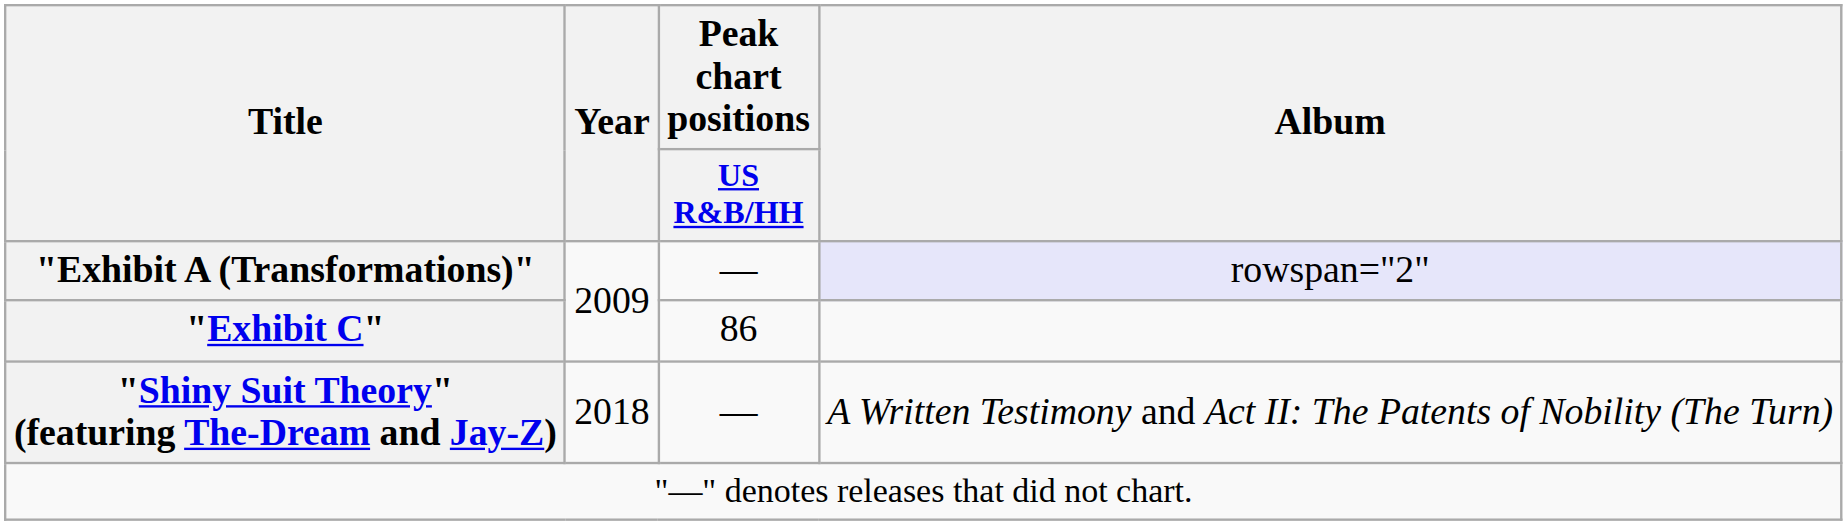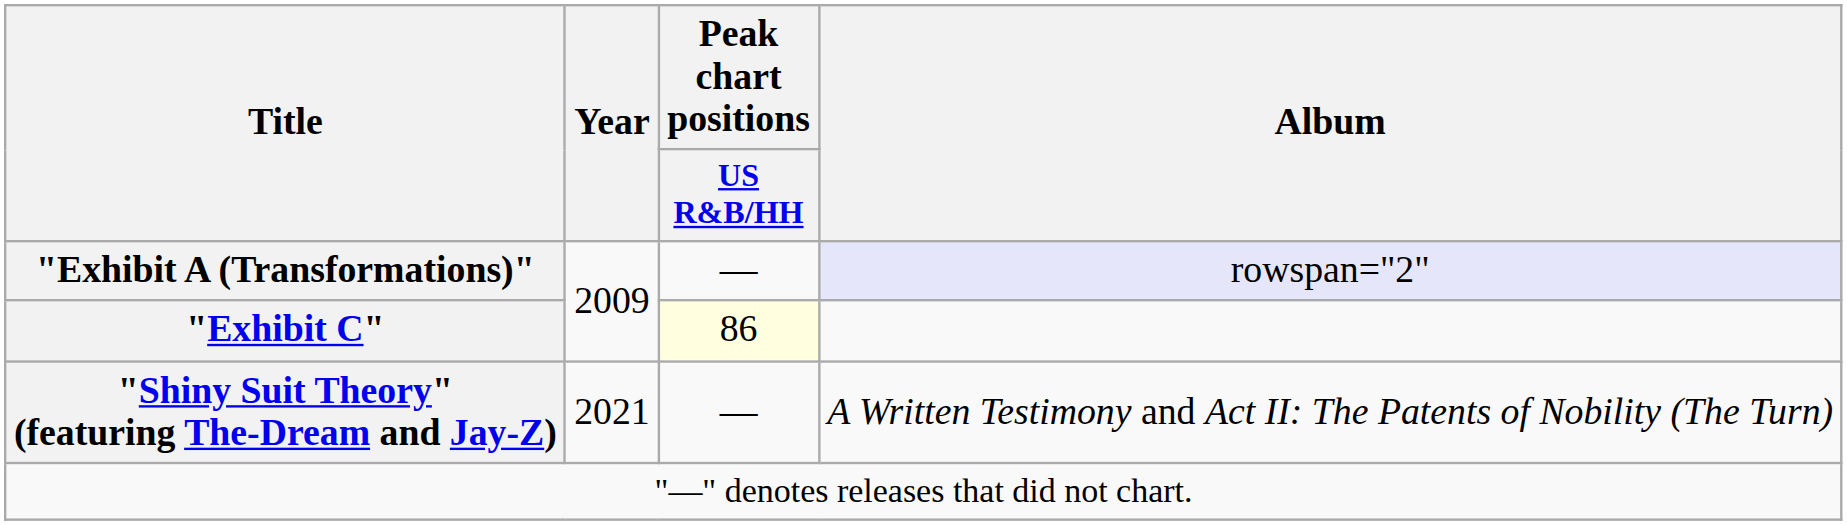(739, 329) no background -> (739, 329) lightyellow background
(612, 411) 2018 -> (612, 411) 2021
